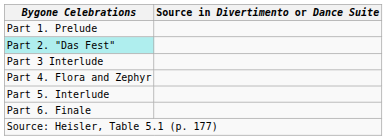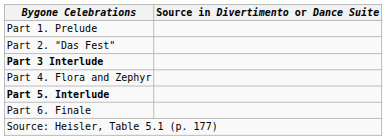(61, 45) paleturquoise background -> (61, 45) no background
(55, 61) normal -> (55, 61) bold
(58, 94) normal -> (58, 94) bold
